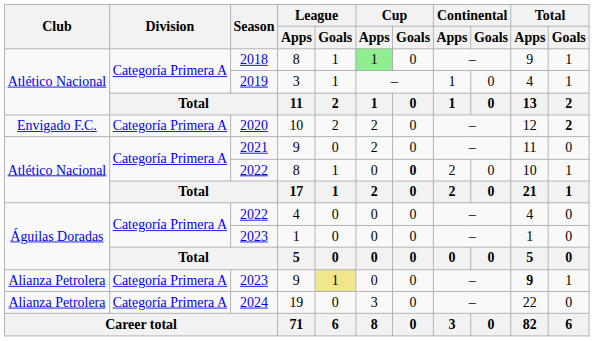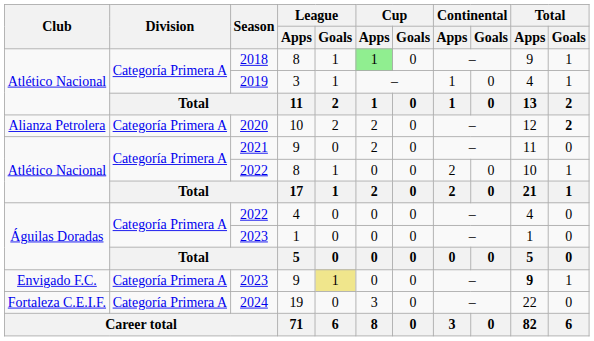(57, 125) Envigado F.C. -> (57, 125) Alianza Petrolera
(413, 170) bold -> (413, 170) normal
(57, 280) Alianza Petrolera -> (57, 280) Envigado F.C.
(57, 302) Alianza Petrolera -> (57, 302) Fortaleza C.E.I.F.
